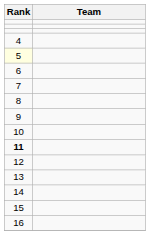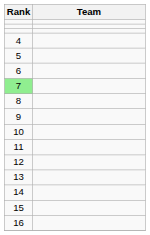(19, 55) lightyellow background -> (19, 55) no background
(19, 86) no background -> (19, 86) lightgreen background
(19, 147) bold -> (19, 147) normal
